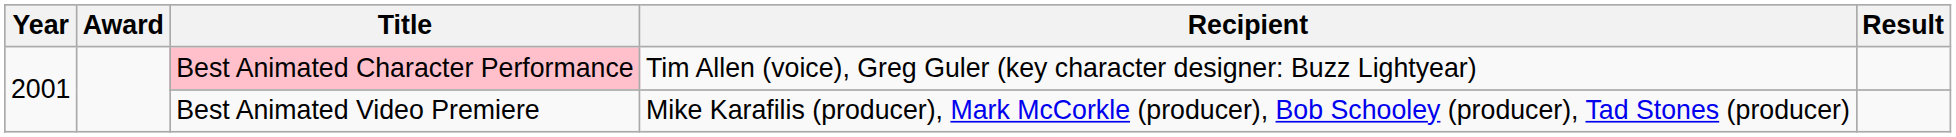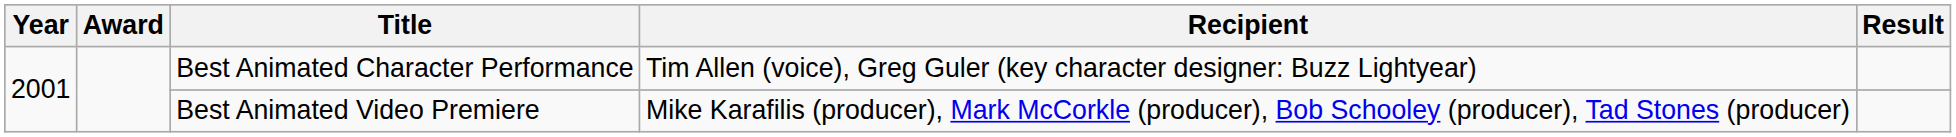(405, 68) pink background -> (405, 68) no background
